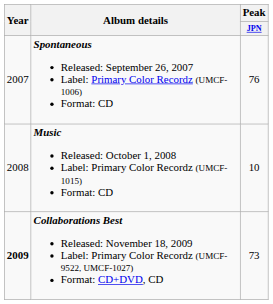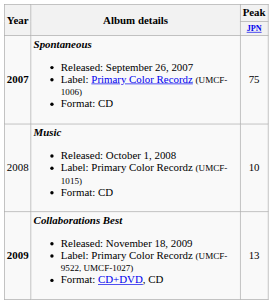(18, 79) normal -> (18, 79) bold
(254, 79) 76 -> (254, 79) 75
(254, 255) 73 -> (254, 255) 13
